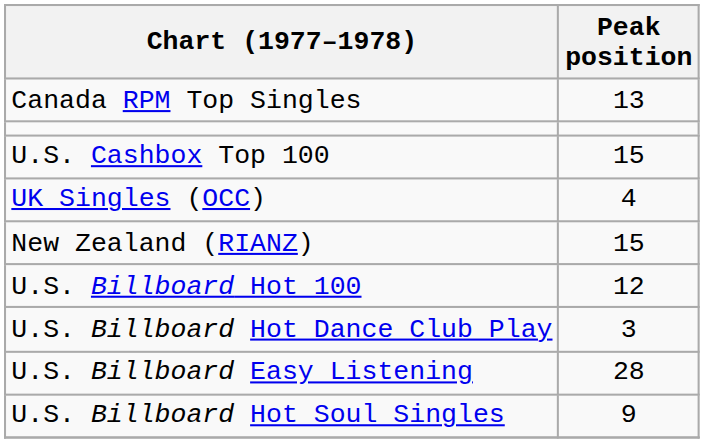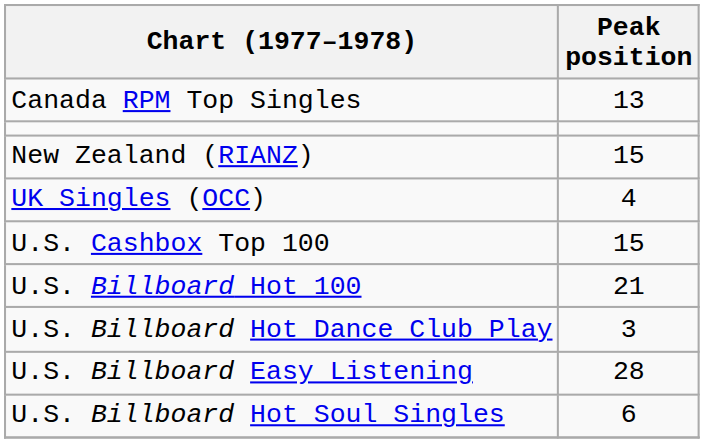(170, 156) U.S. Cashbox Top 100 -> (163, 156) New Zealand (RIANZ)
(163, 243) New Zealand (RIANZ) -> (170, 243) U.S. Cashbox Top 100
(629, 286) 12 -> (629, 286) 21
(629, 416) 9 -> (629, 416) 6
